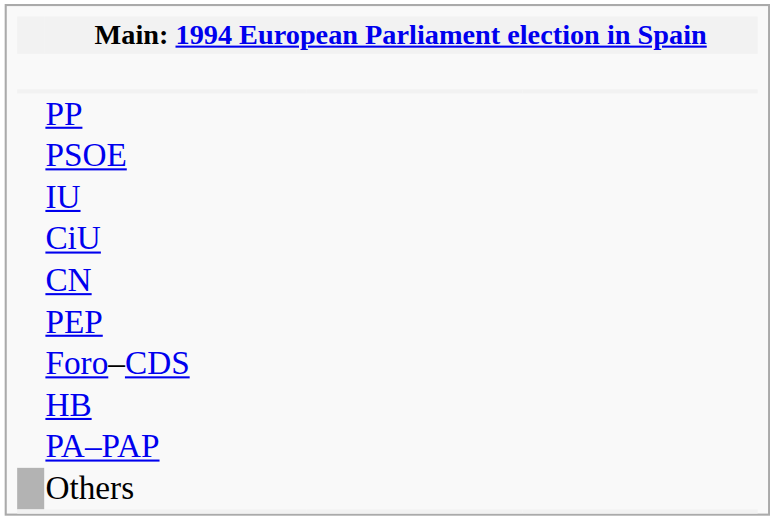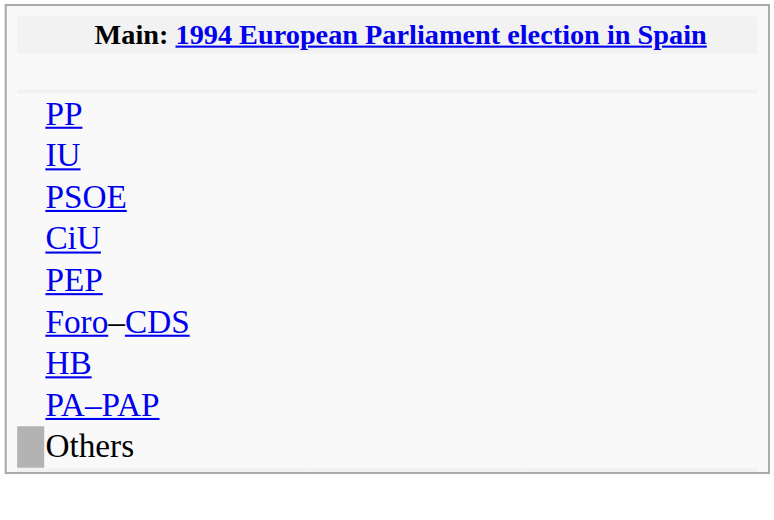rows swapped: (30, 157) <-> (30, 198)
- row: (30, 281)
